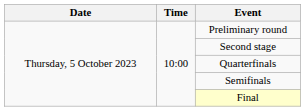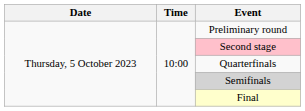(248, 47) no background -> (248, 47) pink background
(248, 81) no background -> (248, 81) lightgrey background
